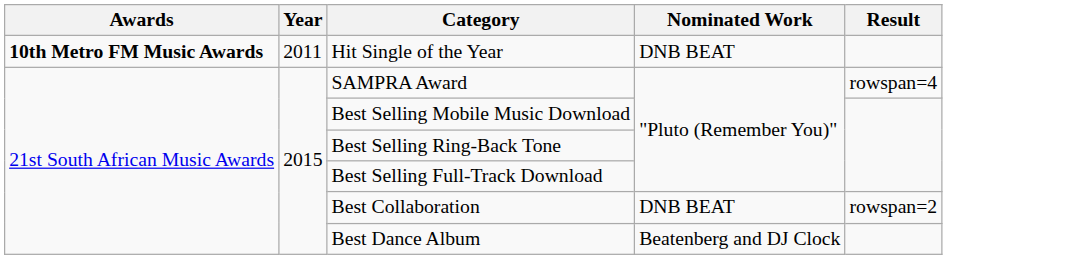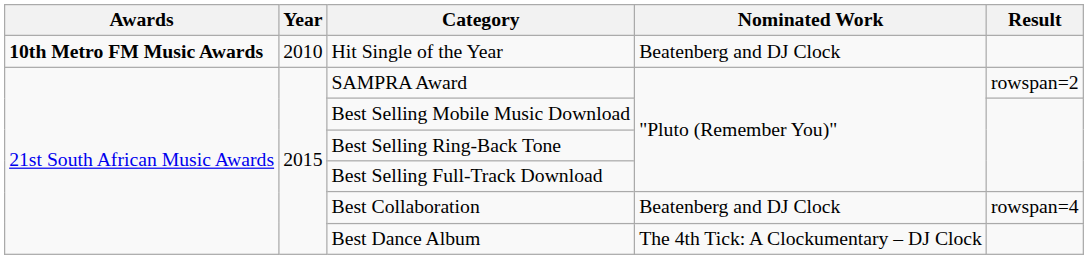(302, 51) 2011 -> (303, 51) 2010
(687, 51) DNB BEAT -> (740, 51) Beatenberg and DJ Clock
(893, 82) rowspan=4 -> (1035, 82) rowspan=2
(687, 207) DNB BEAT -> (740, 207) Beatenberg and DJ Clock
(893, 207) rowspan=2 -> (1035, 207) rowspan=4
(740, 238) Beatenberg and DJ Clock -> (811, 238) The 4th Tick: A Clockumentary – DJ Clock
